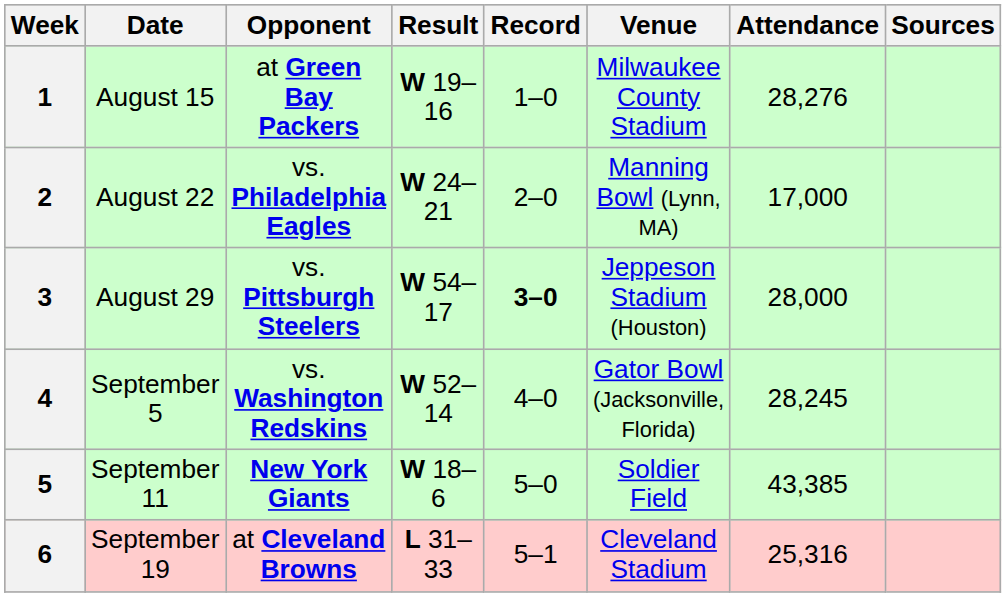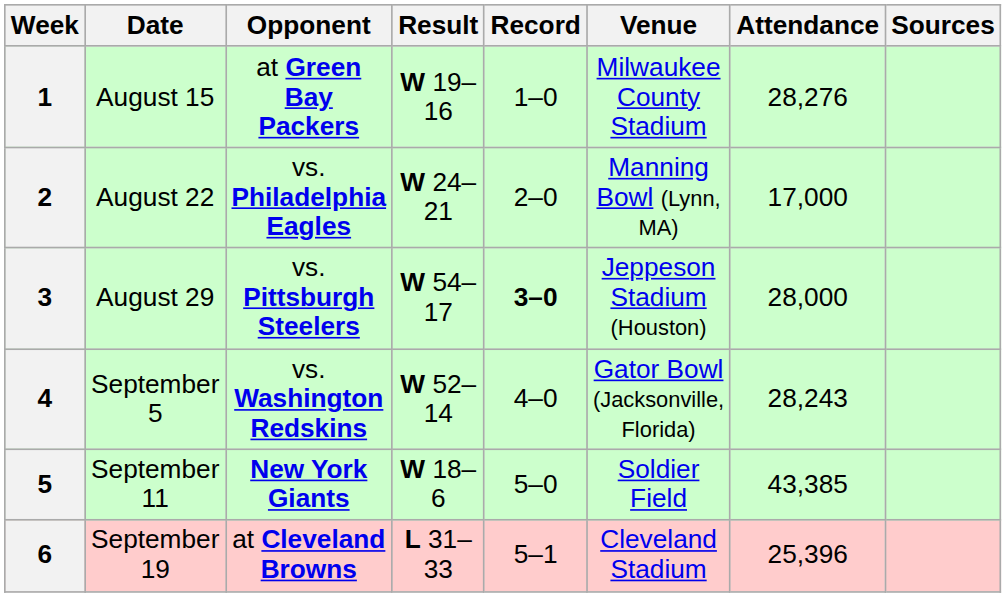(808, 398) 28,245 -> (808, 398) 28,243
(808, 555) 25,316 -> (808, 555) 25,396
